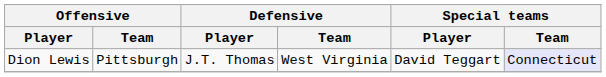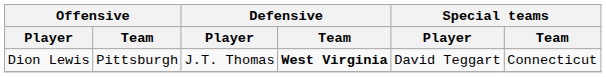(334, 60) normal -> (334, 60) bold
(552, 60) lavender background -> (552, 60) no background
